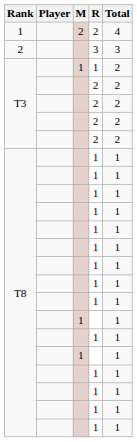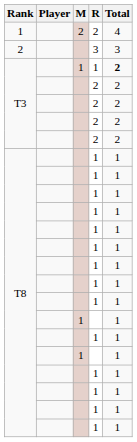(117, 67) normal -> (117, 67) bold
